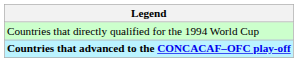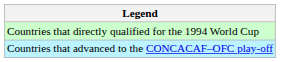(149, 48) bold -> (140, 48) normal
